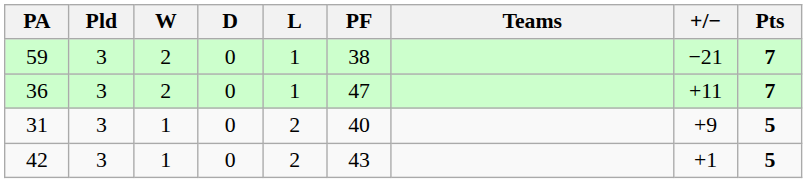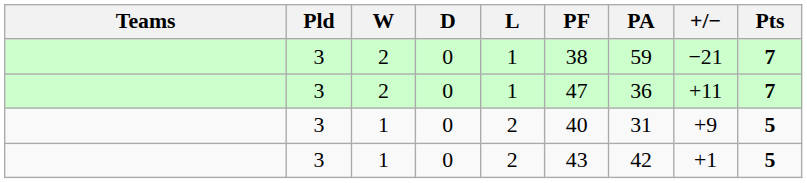columns swapped: (532, 21) <-> (37, 21)
